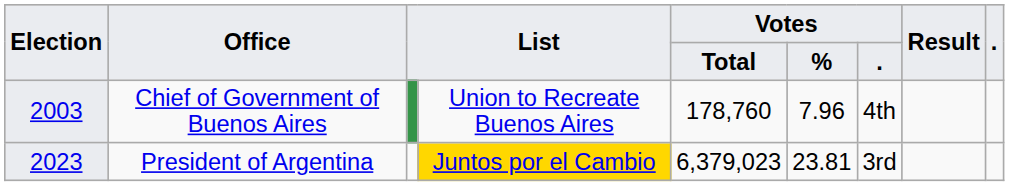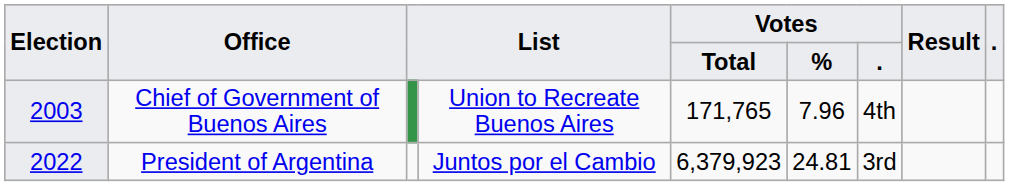(729, 112) 178,760 -> (729, 112) 171,765
(56, 162) 2023 -> (56, 162) 2022
(544, 162) gold background -> (544, 162) no background
(729, 162) 6,379,023 -> (729, 162) 6,379,923
(822, 162) 23.81 -> (822, 162) 24.81
